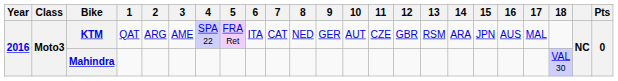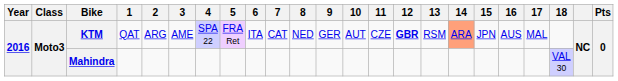(407, 34) normal -> (407, 34) bold
(461, 34) no background -> (461, 34) lightsalmon background
